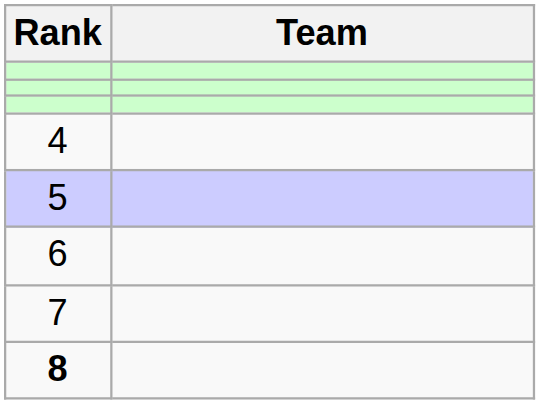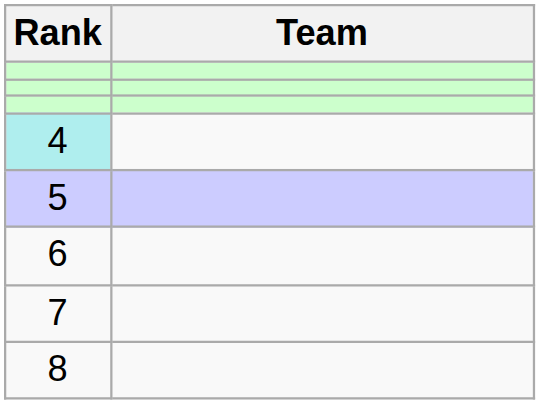(58, 140) no background -> (58, 140) paleturquoise background
(58, 369) bold -> (58, 369) normal
